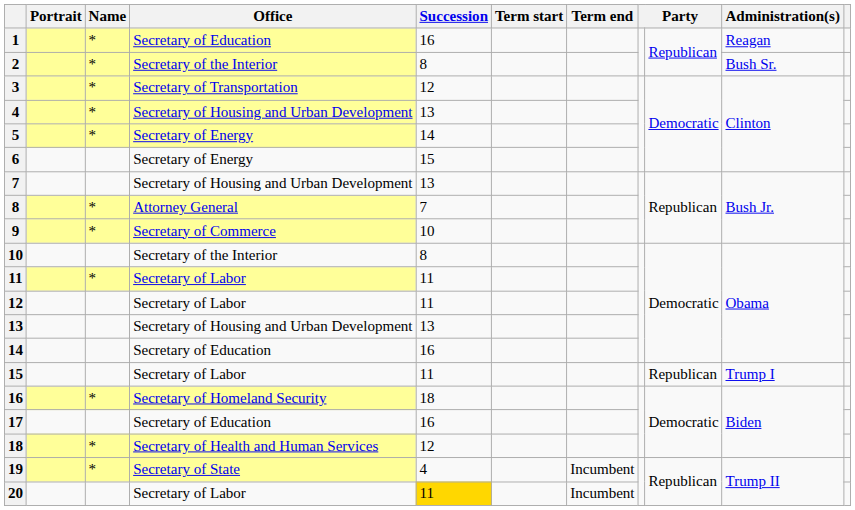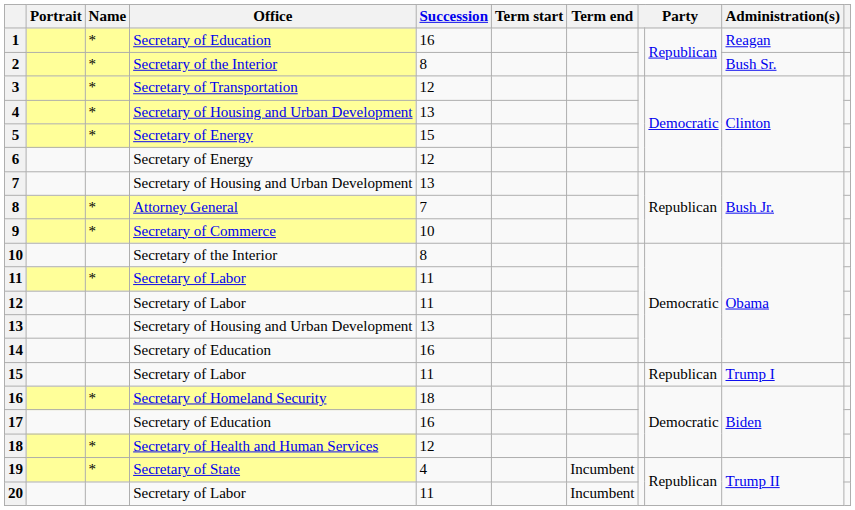(427, 135) 14 -> (427, 135) 15
(427, 159) 15 -> (427, 159) 12
(427, 493) gold background -> (427, 493) no background
